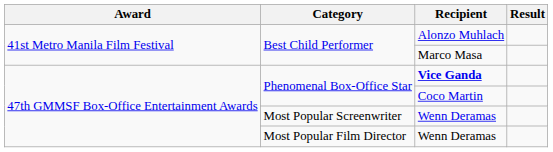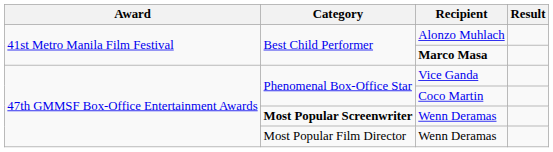(450, 55) normal -> (453, 55) bold
(450, 75) bold -> (448, 75) normal
(333, 116) normal -> (338, 116) bold
